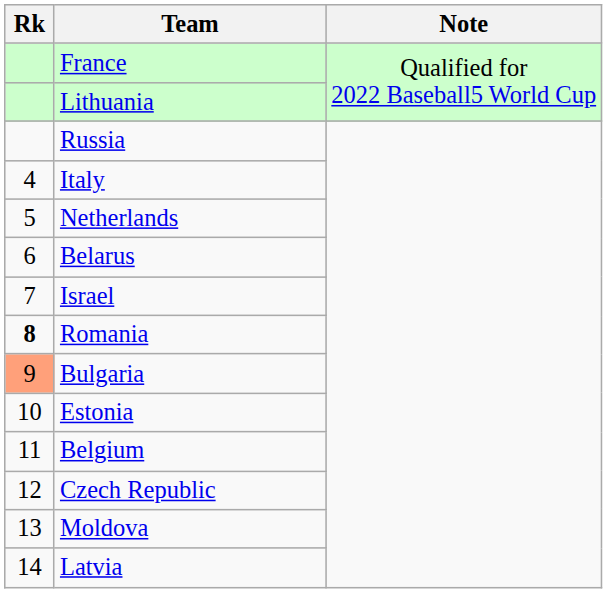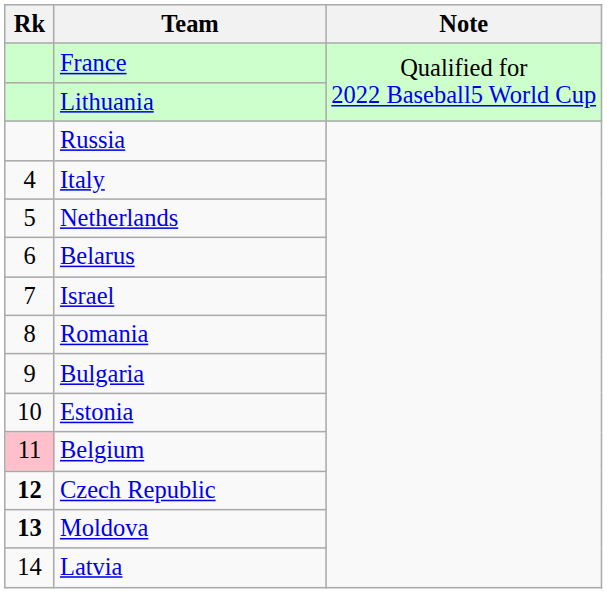(30, 334) bold -> (30, 334) normal
(30, 373) lightsalmon background -> (30, 373) no background
(30, 450) no background -> (30, 450) pink background
(30, 489) normal -> (30, 489) bold
(30, 528) normal -> (30, 528) bold
